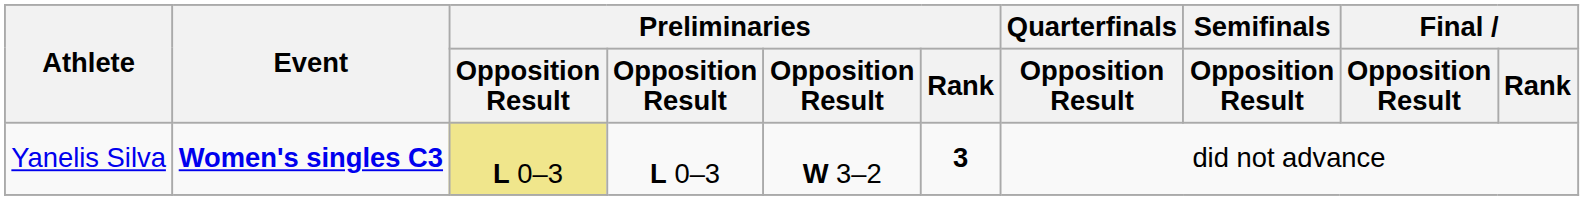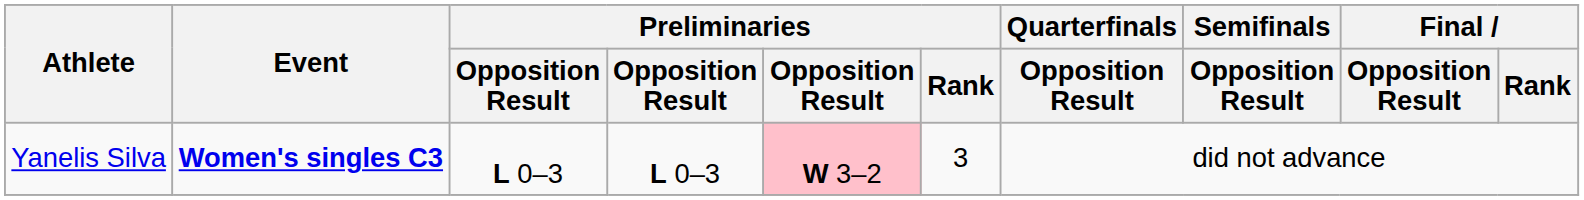(528, 174) khaki background -> (528, 174) no background
(842, 174) no background -> (842, 174) pink background
(961, 159) bold -> (961, 159) normal
